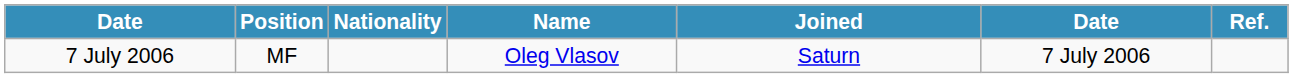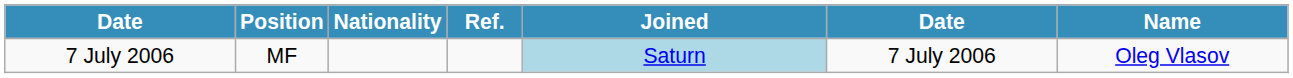columns swapped: (562, 22) <-> (1249, 22)
(829, 55) no background -> (675, 55) lightblue background
